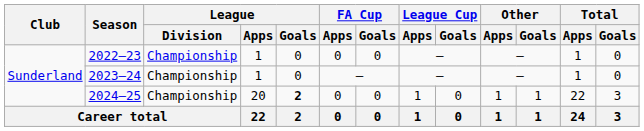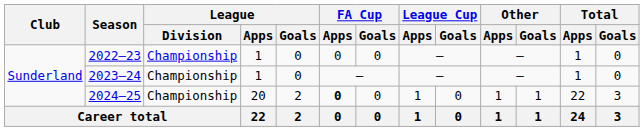(298, 96) bold -> (298, 96) normal
(338, 96) normal -> (338, 96) bold
